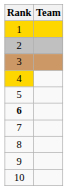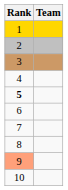(19, 78) gold background -> (19, 78) no background
(19, 95) normal -> (19, 95) bold
(19, 111) bold -> (19, 111) normal
(19, 161) no background -> (19, 161) lightsalmon background
